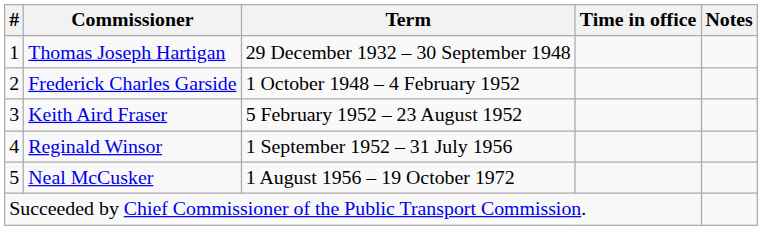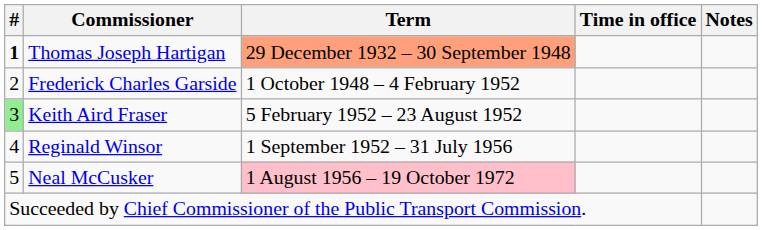(14, 51) normal -> (14, 51) bold
(408, 51) no background -> (408, 51) lightsalmon background
(14, 114) no background -> (14, 114) lightgreen background
(380, 177) no background -> (380, 177) pink background
